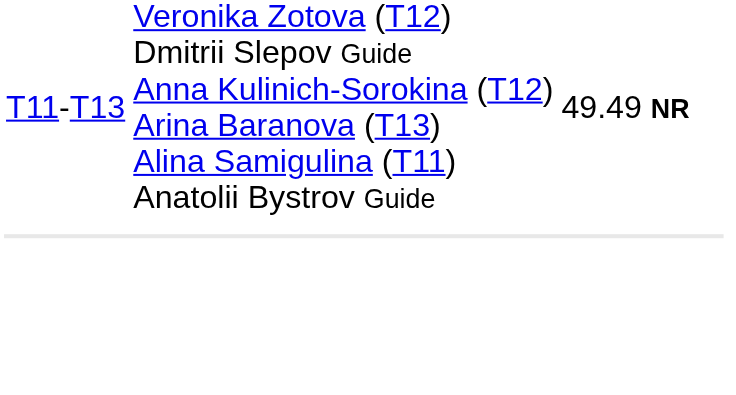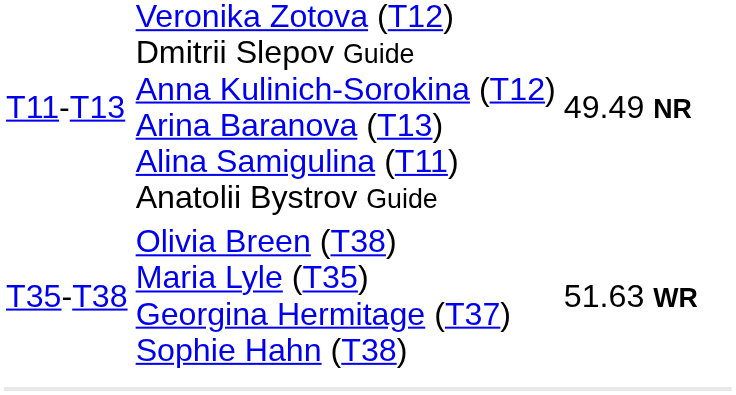+ row: (67, 296)
